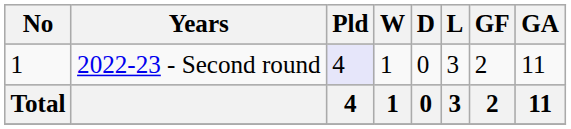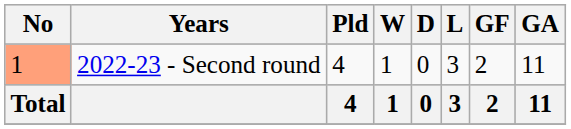(17, 64) no background -> (17, 64) lightsalmon background
(338, 64) lavender background -> (338, 64) no background
